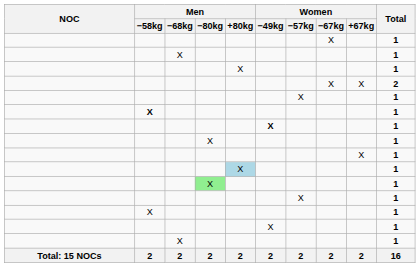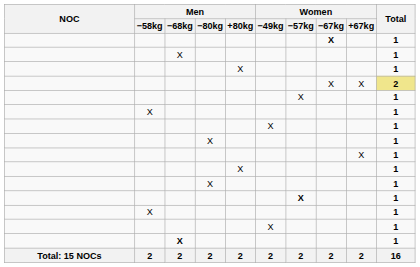(331, 41) normal -> (331, 41) bold
(396, 84) no background -> (396, 84) khaki background
(150, 112) bold -> (150, 112) normal
(271, 127) bold -> (271, 127) normal
(240, 170) lightblue background -> (240, 170) no background
(210, 184) lightgreen background -> (210, 184) no background
(301, 198) normal -> (301, 198) bold
(180, 241) normal -> (180, 241) bold
